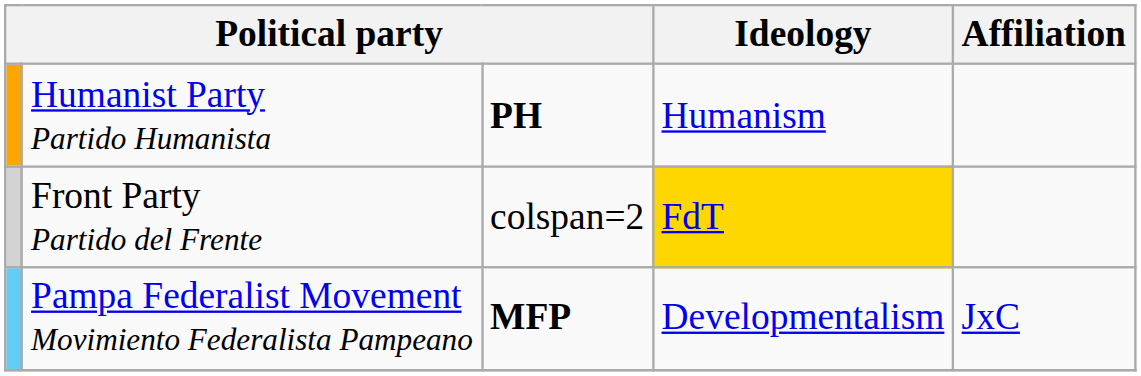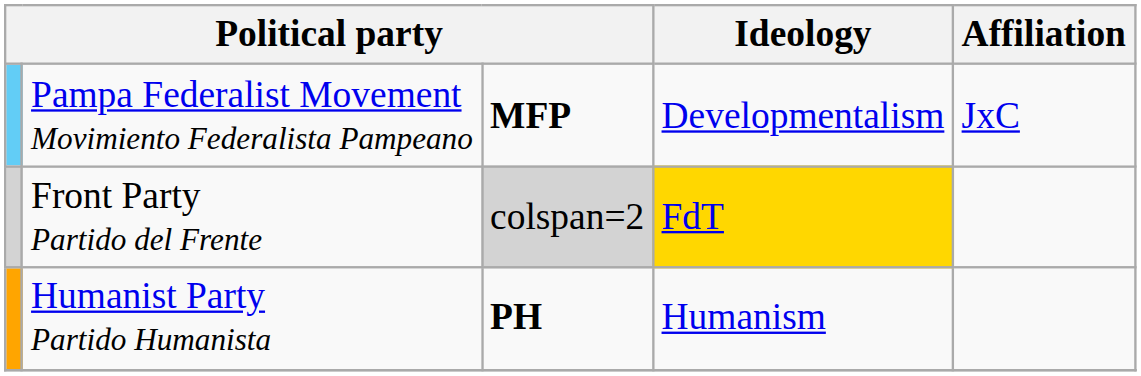rows swapped: (252, 317) <-> (151, 114)
(567, 216) no background -> (567, 216) lightgrey background
